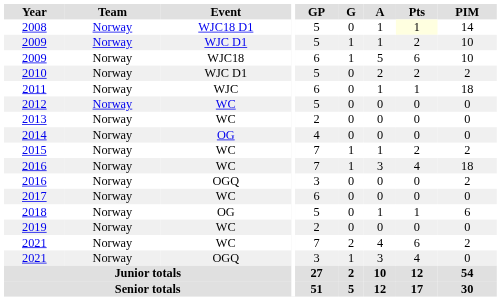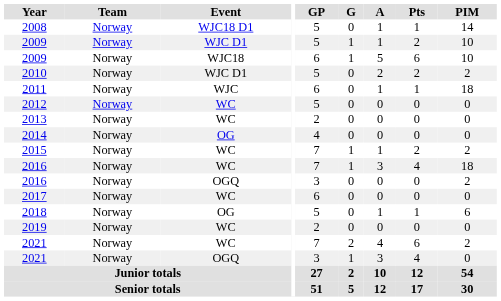(417, 27) lightyellow background -> (417, 27) no background
